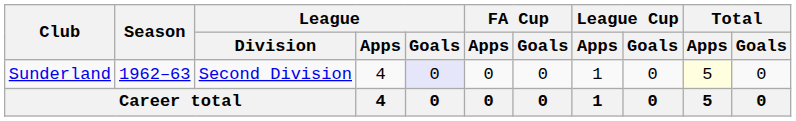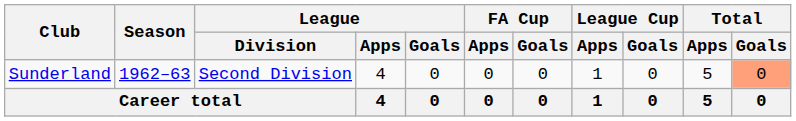(435, 74) lavender background -> (435, 74) no background
(707, 74) lightyellow background -> (707, 74) no background
(761, 74) no background -> (761, 74) lightsalmon background
